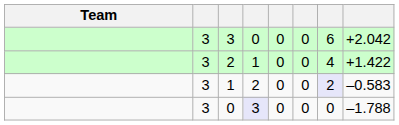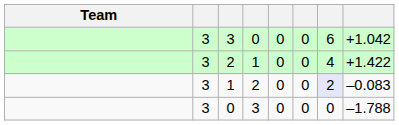(368, 39) +2.042 -> (368, 39) +1.042
(368, 85) –0.583 -> (368, 85) –0.083
(255, 108) lavender background -> (255, 108) no background
